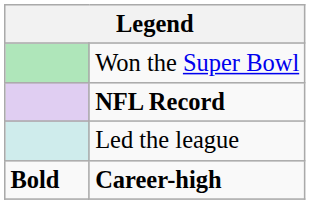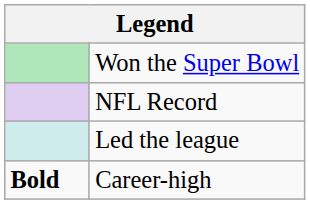(160, 101) bold -> (156, 101) normal
(158, 179) bold -> (153, 179) normal
